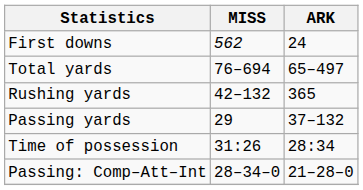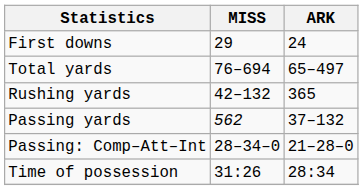(228, 44) 562 -> (224, 44) 29
(224, 121) 29 -> (228, 121) 562
rows swapped: (107, 172) <-> (93, 146)
